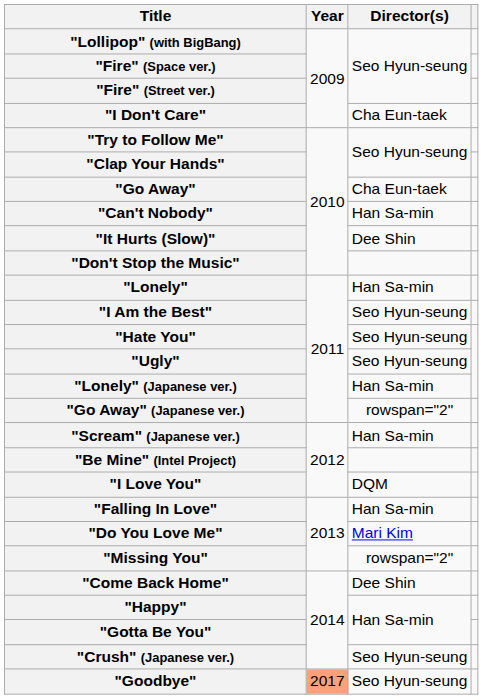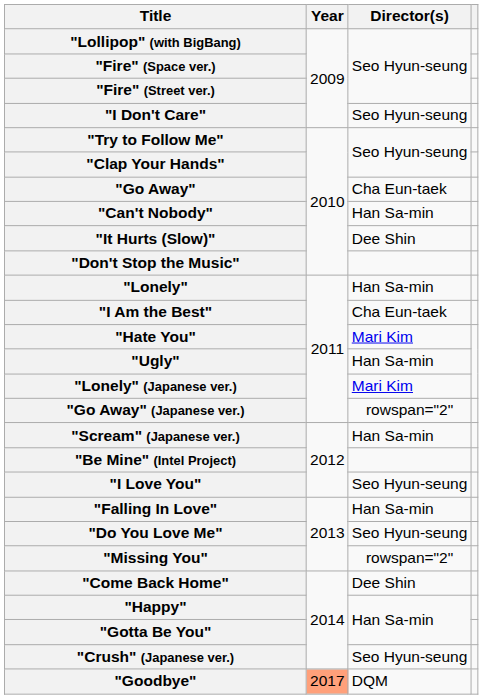(399, 115) Cha Eun-taek -> (410, 115) Seo Hyun-seung
(410, 312) Seo Hyun-seung -> (399, 312) Cha Eun-taek
(410, 336) Seo Hyun-seung -> (382, 336) Mari Kim
(410, 361) Seo Hyun-seung -> (393, 361) Han Sa-min
(393, 386) Han Sa-min -> (382, 386) Mari Kim
(370, 484) DQM -> (410, 484) Seo Hyun-seung
(382, 533) Mari Kim -> (410, 533) Seo Hyun-seung
(410, 681) Seo Hyun-seung -> (370, 681) DQM
